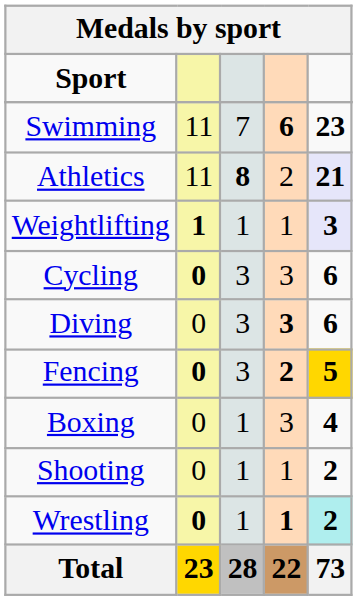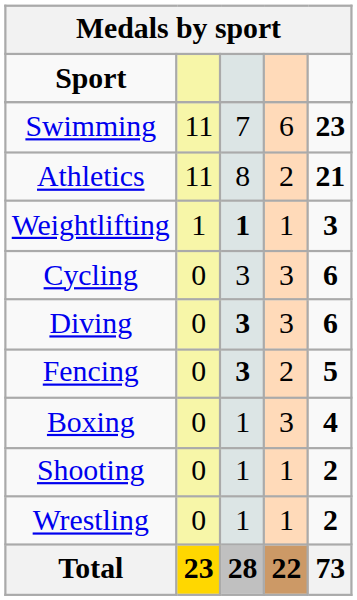(286, 127) bold -> (286, 127) normal
(243, 176) bold -> (243, 176) normal
(330, 176) lavender background -> (330, 176) no background
(199, 225) bold -> (199, 225) normal
(243, 225) normal -> (243, 225) bold
(330, 225) lavender background -> (330, 225) no background
(199, 274) bold -> (199, 274) normal
(243, 323) normal -> (243, 323) bold
(286, 323) bold -> (286, 323) normal
(199, 372) bold -> (199, 372) normal
(243, 372) normal -> (243, 372) bold
(286, 372) bold -> (286, 372) normal
(330, 372) gold background -> (330, 372) no background
(199, 520) bold -> (199, 520) normal
(286, 520) bold -> (286, 520) normal
(330, 520) paleturquoise background -> (330, 520) no background
